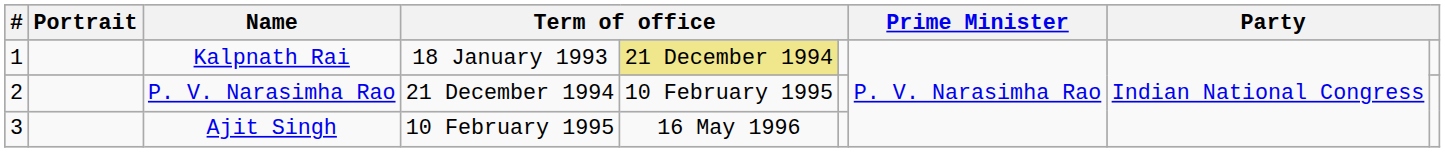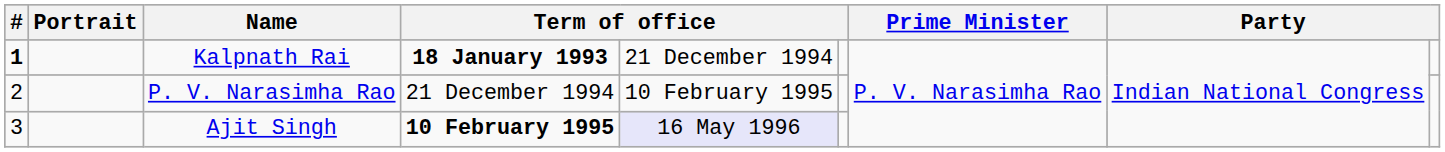(17, 58) normal -> (17, 58) bold
(510, 58) normal -> (510, 58) bold
(729, 58) khaki background -> (729, 58) no background
(510, 129) normal -> (510, 129) bold
(729, 129) no background -> (729, 129) lavender background
